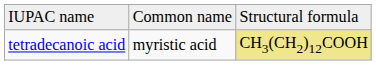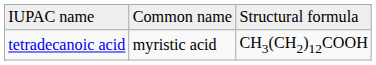(304, 45) khaki background -> (304, 45) no background
